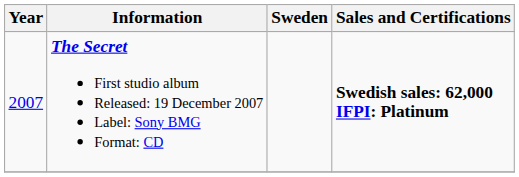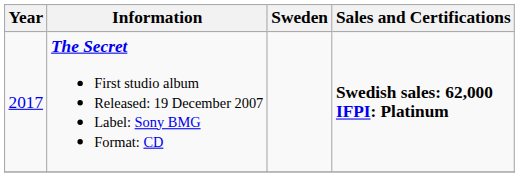(26, 101) 2007 -> (26, 101) 2017
